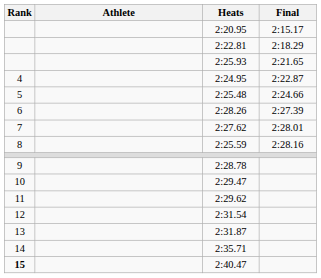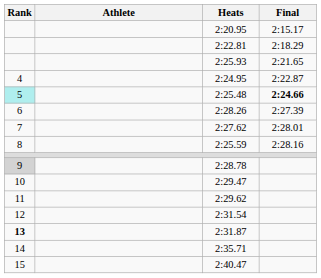(20, 95) no background -> (20, 95) paleturquoise background
(288, 95) normal -> (288, 95) bold
(20, 165) no background -> (20, 165) lightgrey background
(20, 231) normal -> (20, 231) bold
(20, 264) bold -> (20, 264) normal
